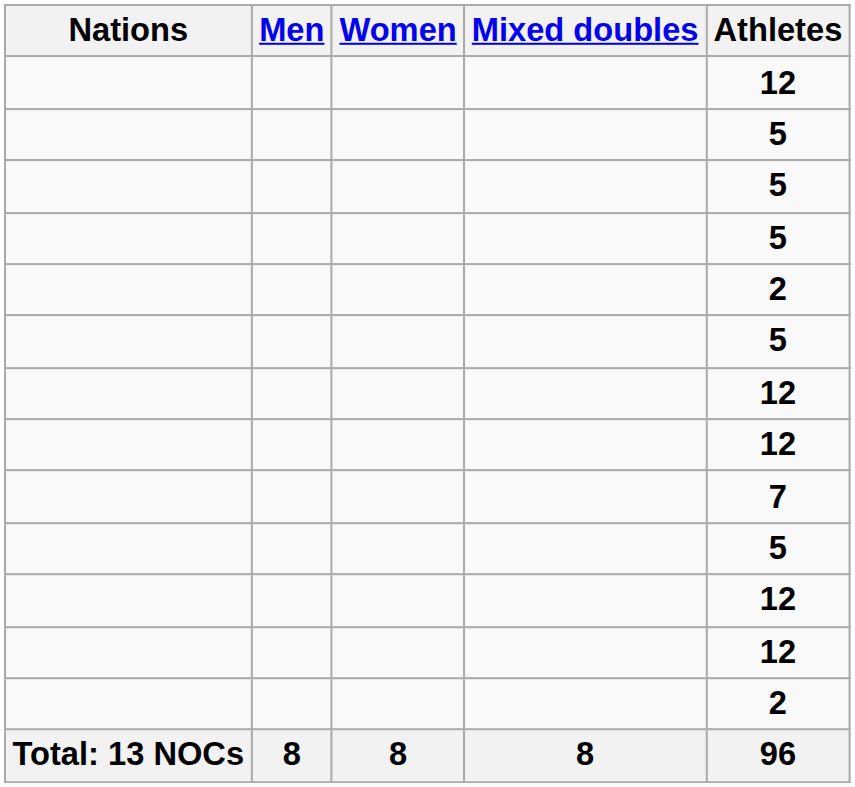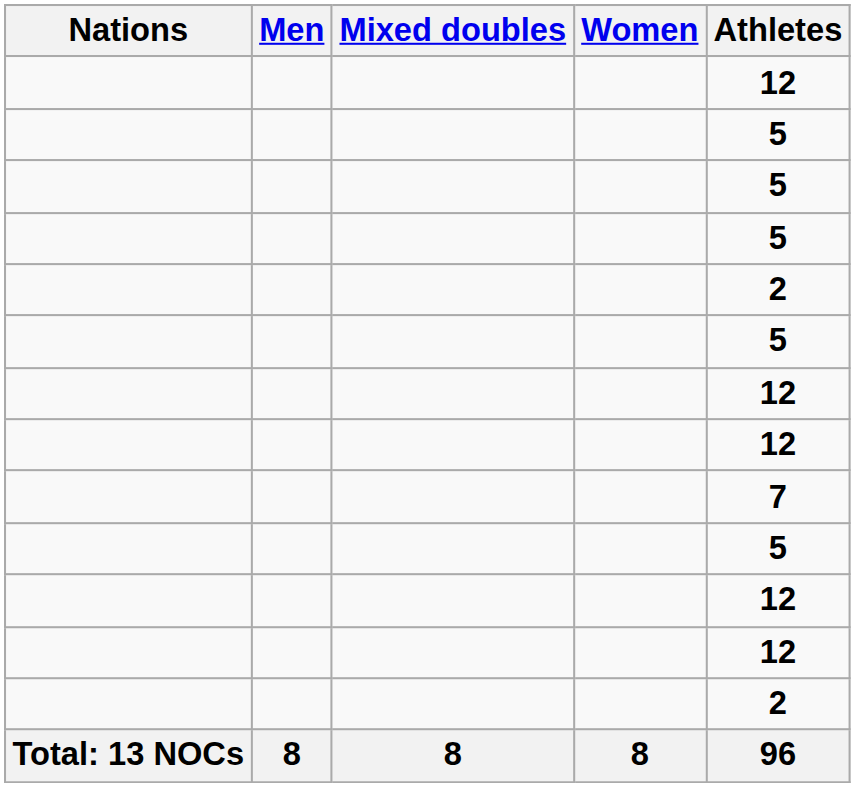columns swapped: (398, 30) <-> (585, 30)
